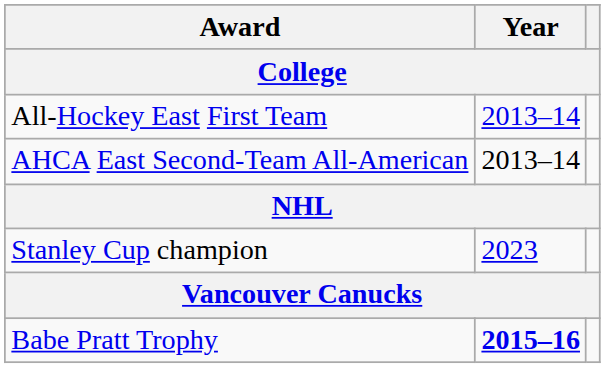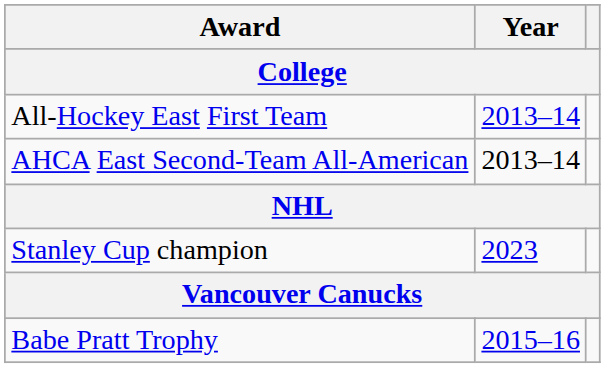(531, 339) bold -> (531, 339) normal
